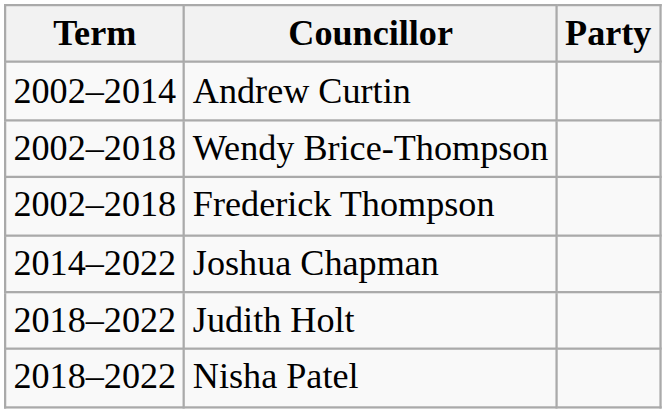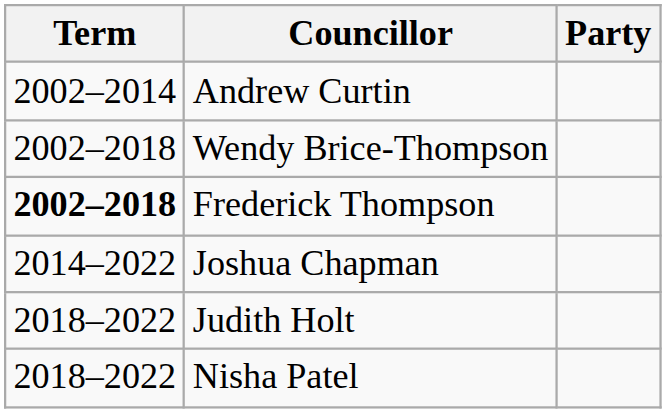(95, 205) normal -> (95, 205) bold
